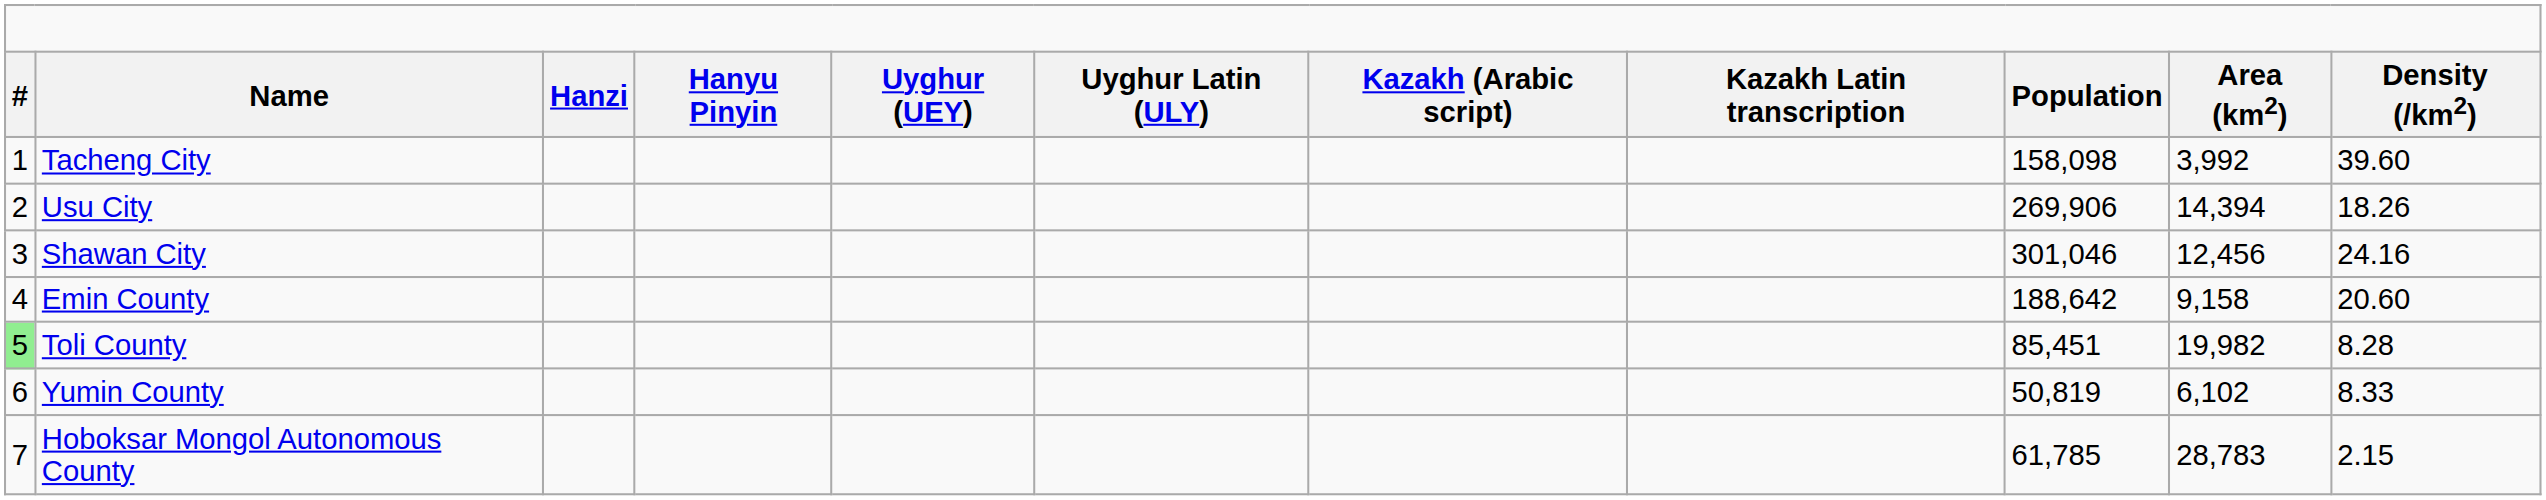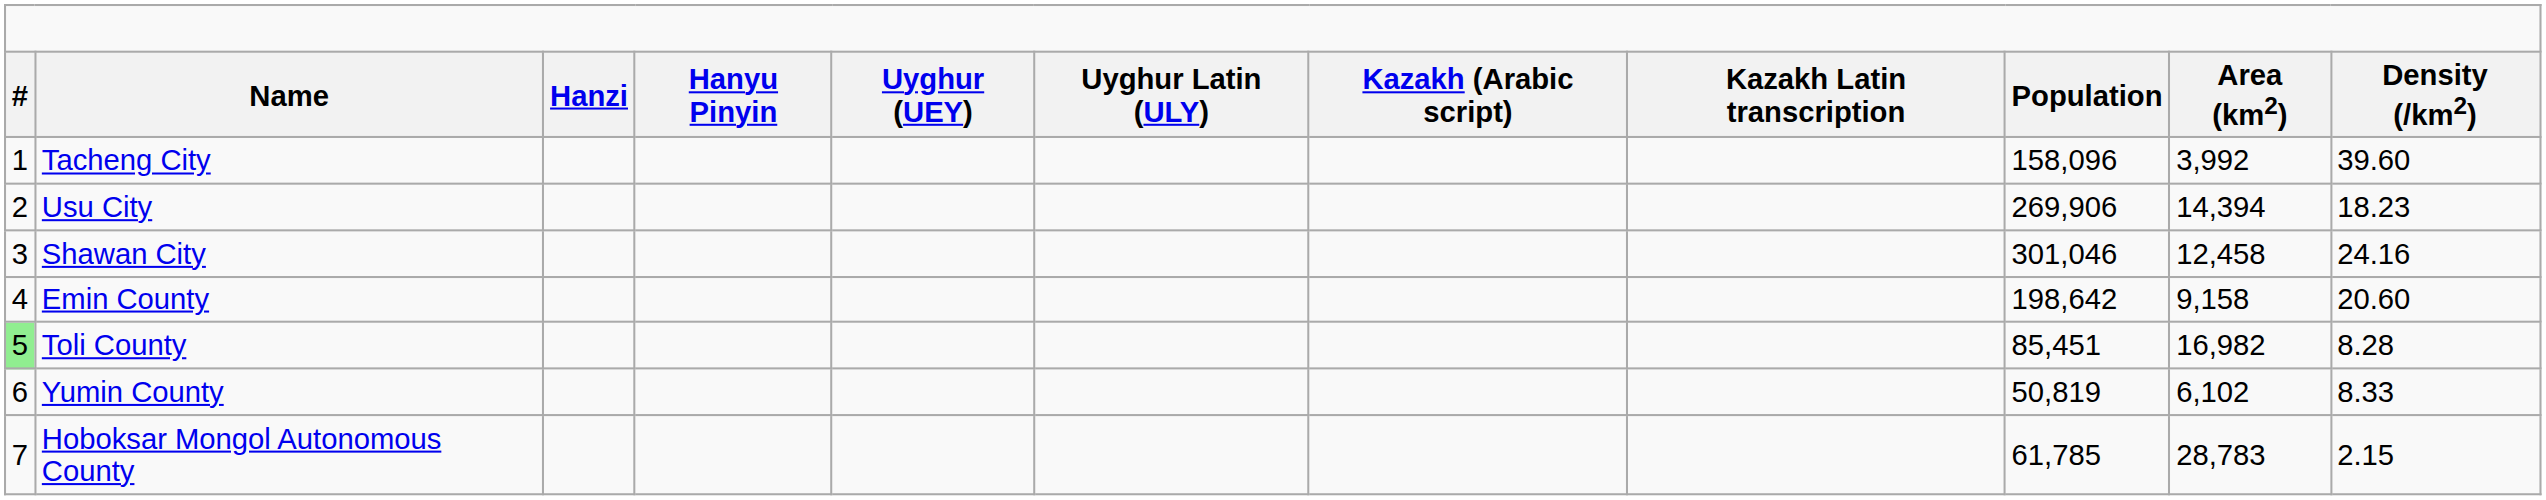(2064, 161) 158,098 -> (2064, 161) 158,096
(2374, 207) 18.26 -> (2374, 207) 18.23
(2221, 253) 12,456 -> (2221, 253) 12,458
(2064, 300) 188,642 -> (2064, 300) 198,642
(2221, 346) 19,982 -> (2221, 346) 16,982
